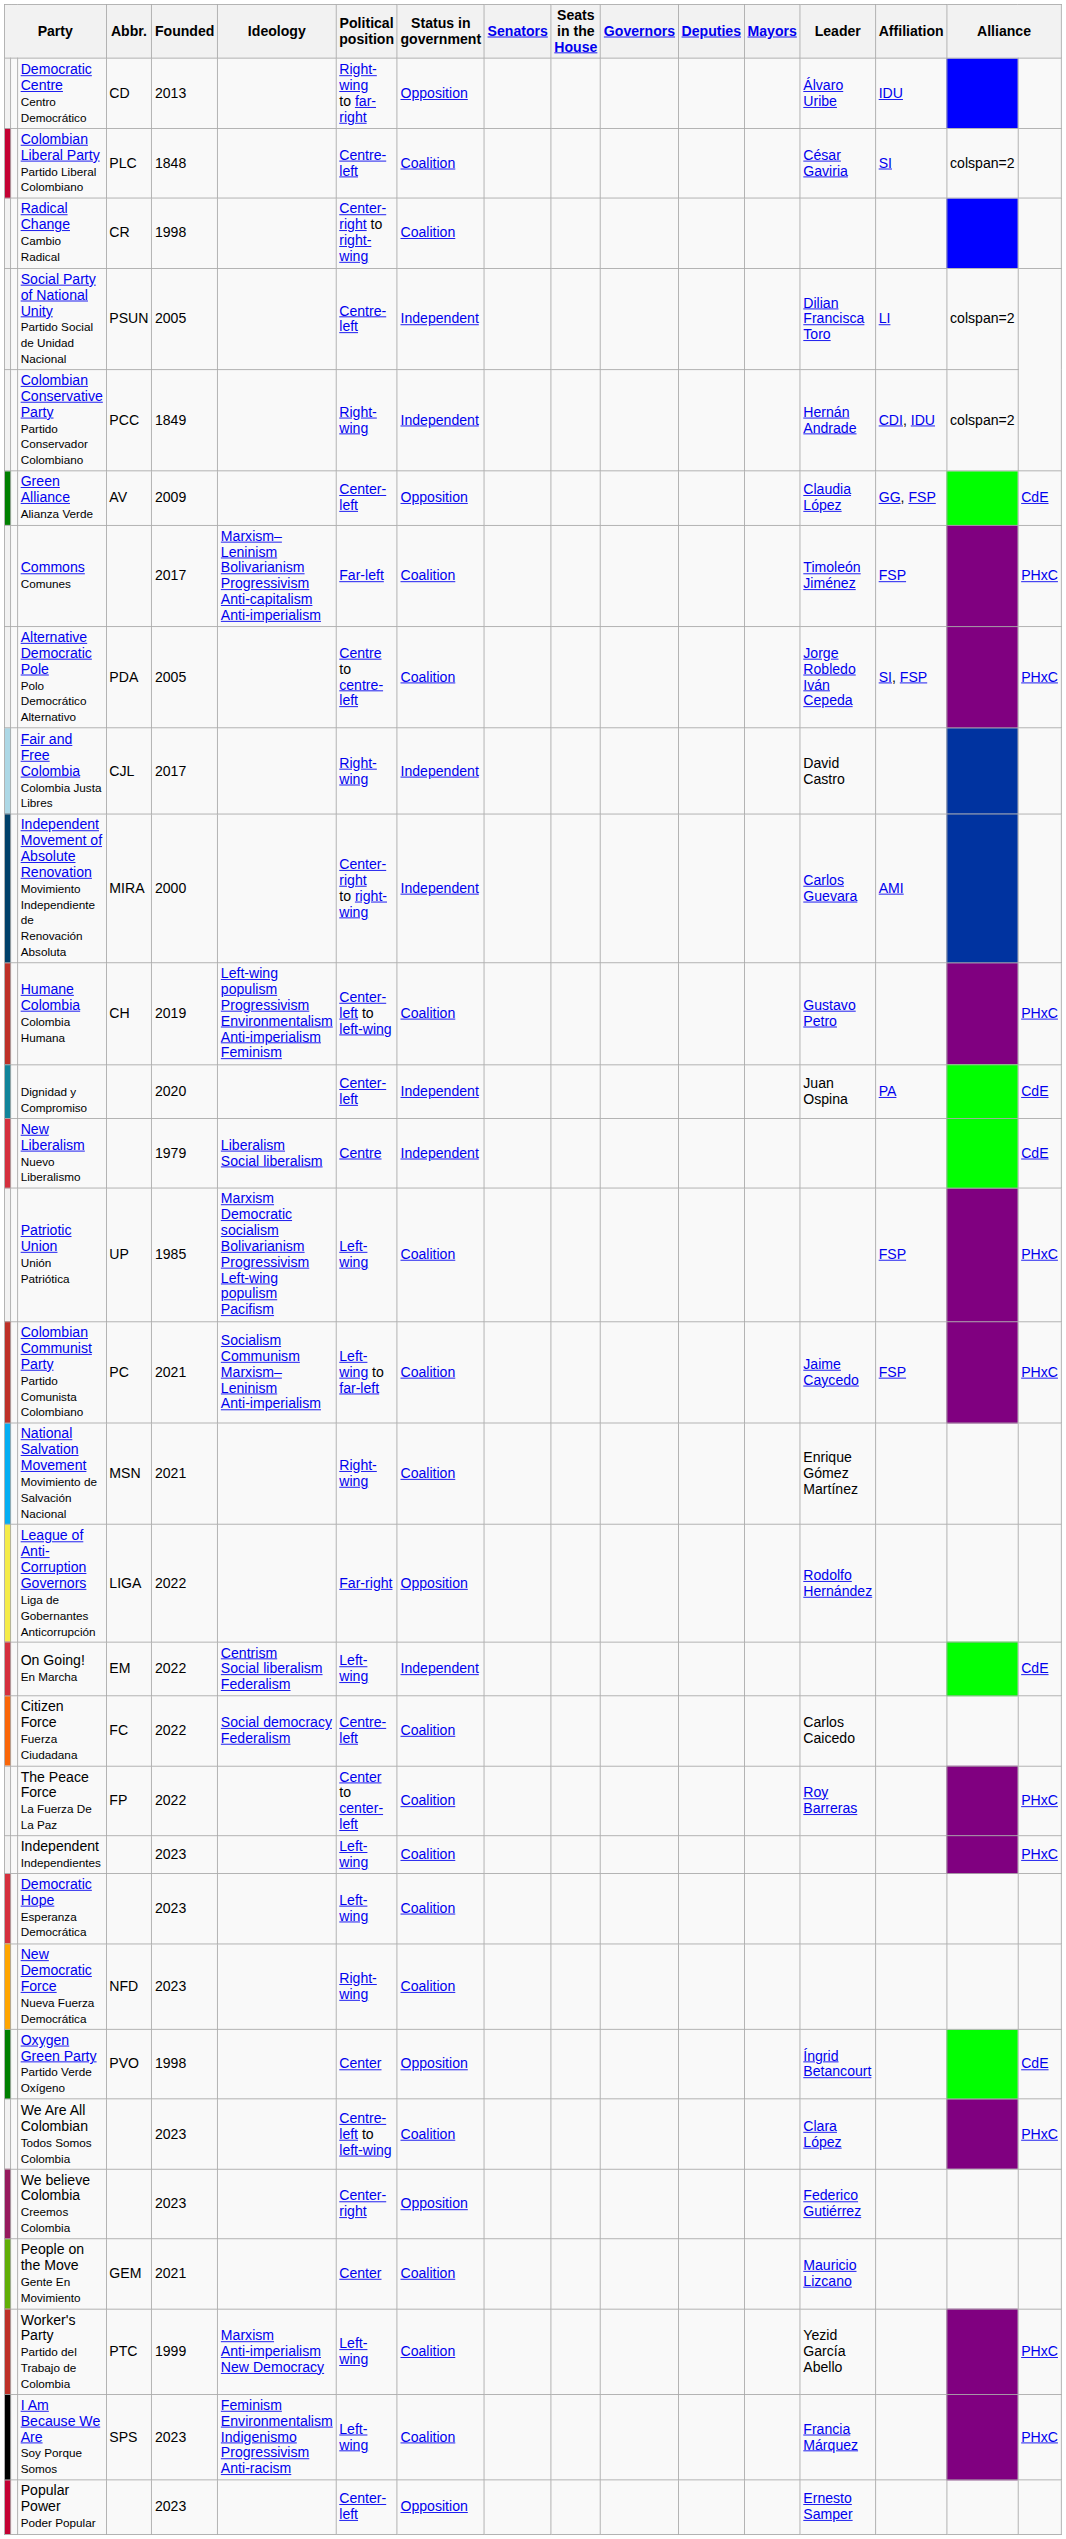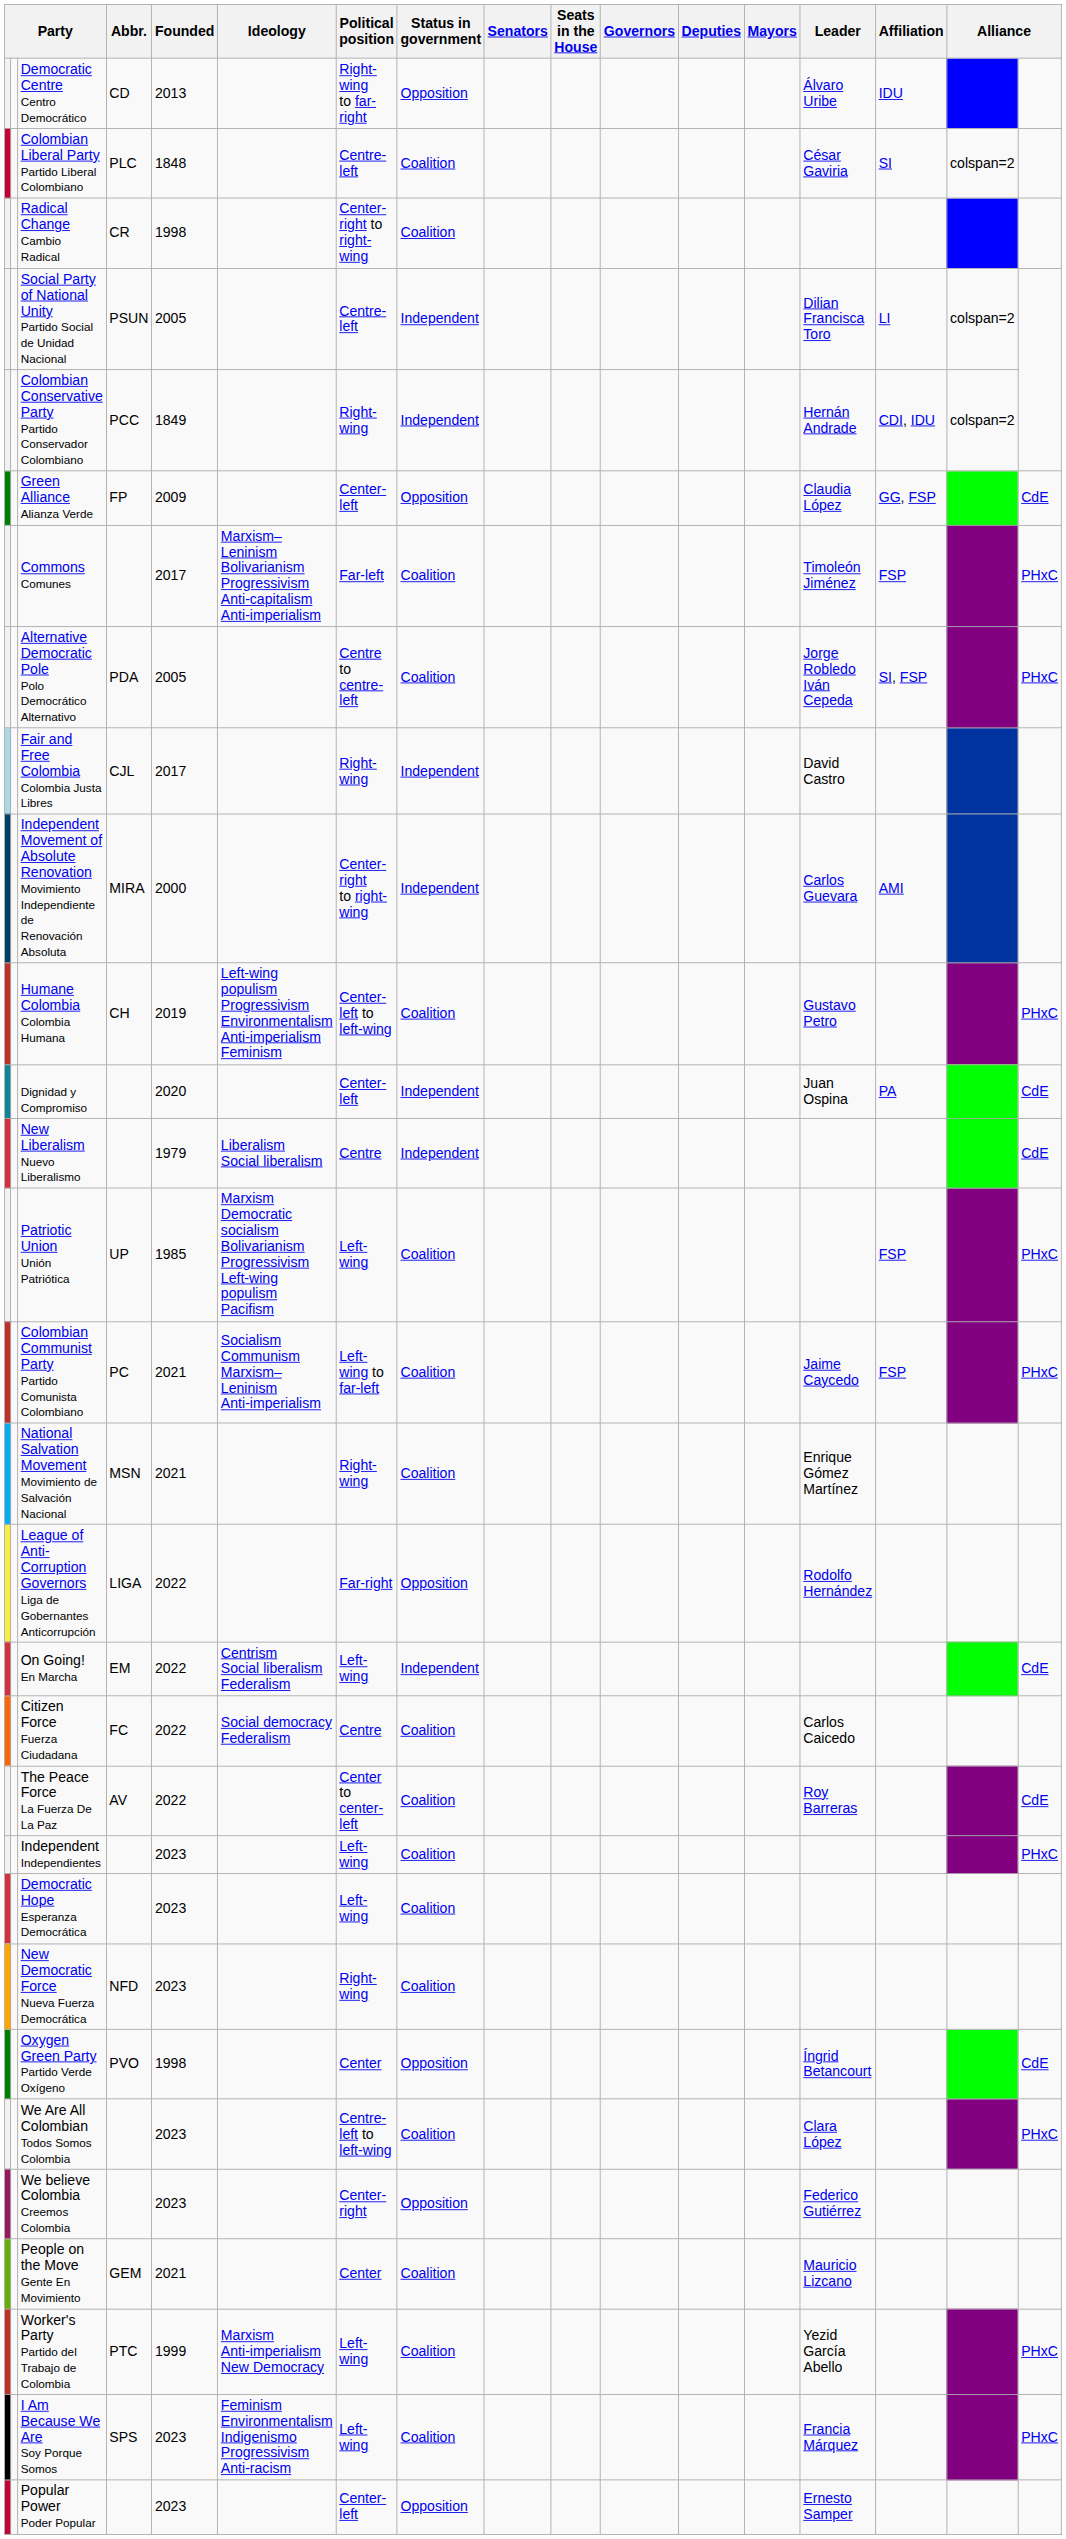(118, 498) AV -> (118, 498) FP
(363, 1730) Centre-left -> (360, 1730) Centre
(118, 1800) FP -> (118, 1800) AV
(1040, 1800) PHxC -> (1035, 1800) CdE
